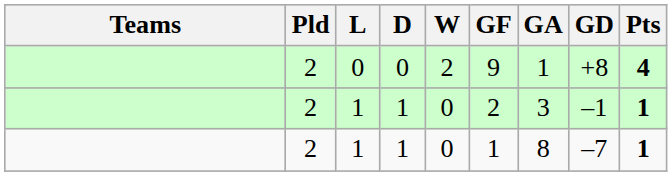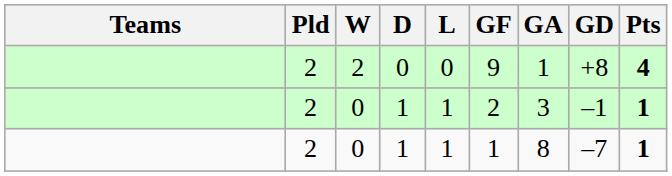columns swapped: (447, 25) <-> (358, 25)
